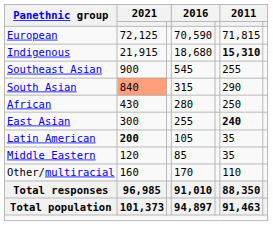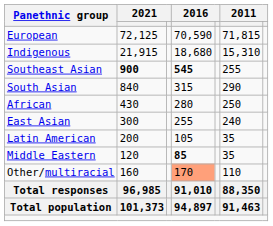(241, 52) bold -> (241, 52) normal
(129, 69) normal -> (129, 69) bold
(184, 69) normal -> (184, 69) bold
(129, 87) lightsalmon background -> (129, 87) no background
(232, 121) bold -> (232, 121) normal
(129, 138) bold -> (129, 138) normal
(180, 155) normal -> (180, 155) bold
(184, 172) no background -> (184, 172) lightsalmon background
